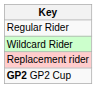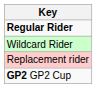(38, 28) normal -> (40, 28) bold
